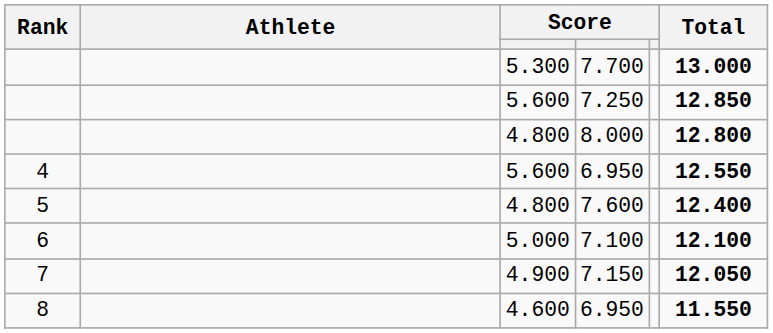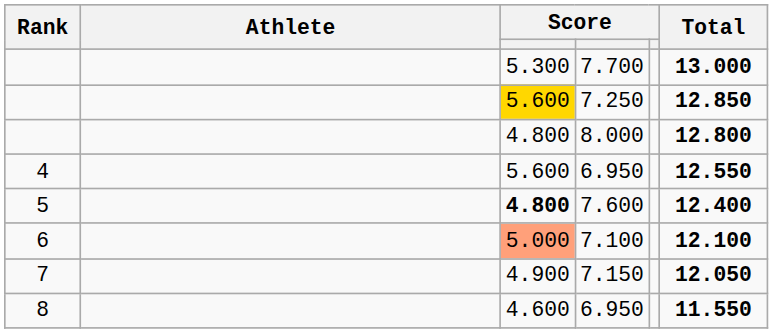(538, 102) no background -> (538, 102) gold background
(538, 206) normal -> (538, 206) bold
(538, 241) no background -> (538, 241) lightsalmon background
